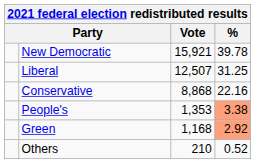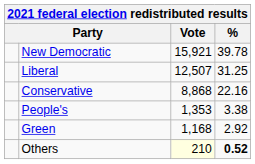(236, 110) lightsalmon background -> (236, 110) no background
(236, 129) lightsalmon background -> (236, 129) no background
(202, 149) no background -> (202, 149) lightyellow background
(236, 149) normal -> (236, 149) bold
